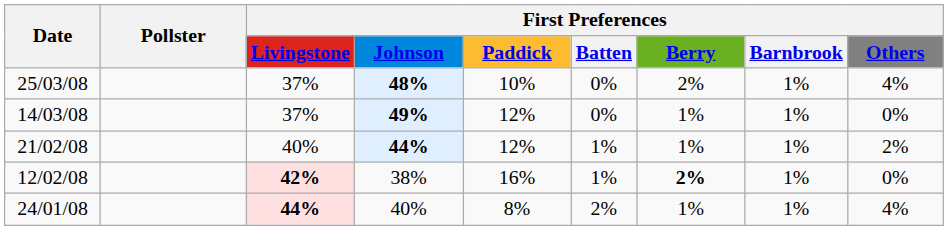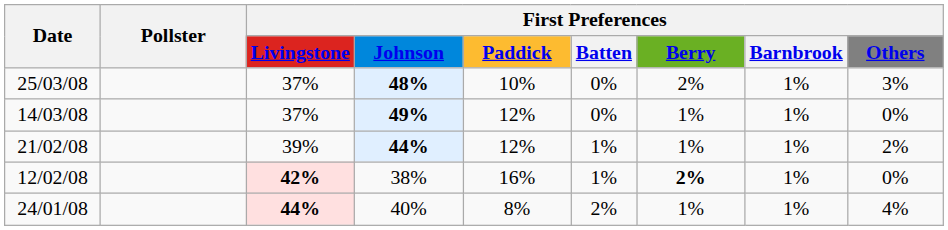(895, 83) 4% -> (895, 83) 3%
(300, 146) 40% -> (300, 146) 39%
